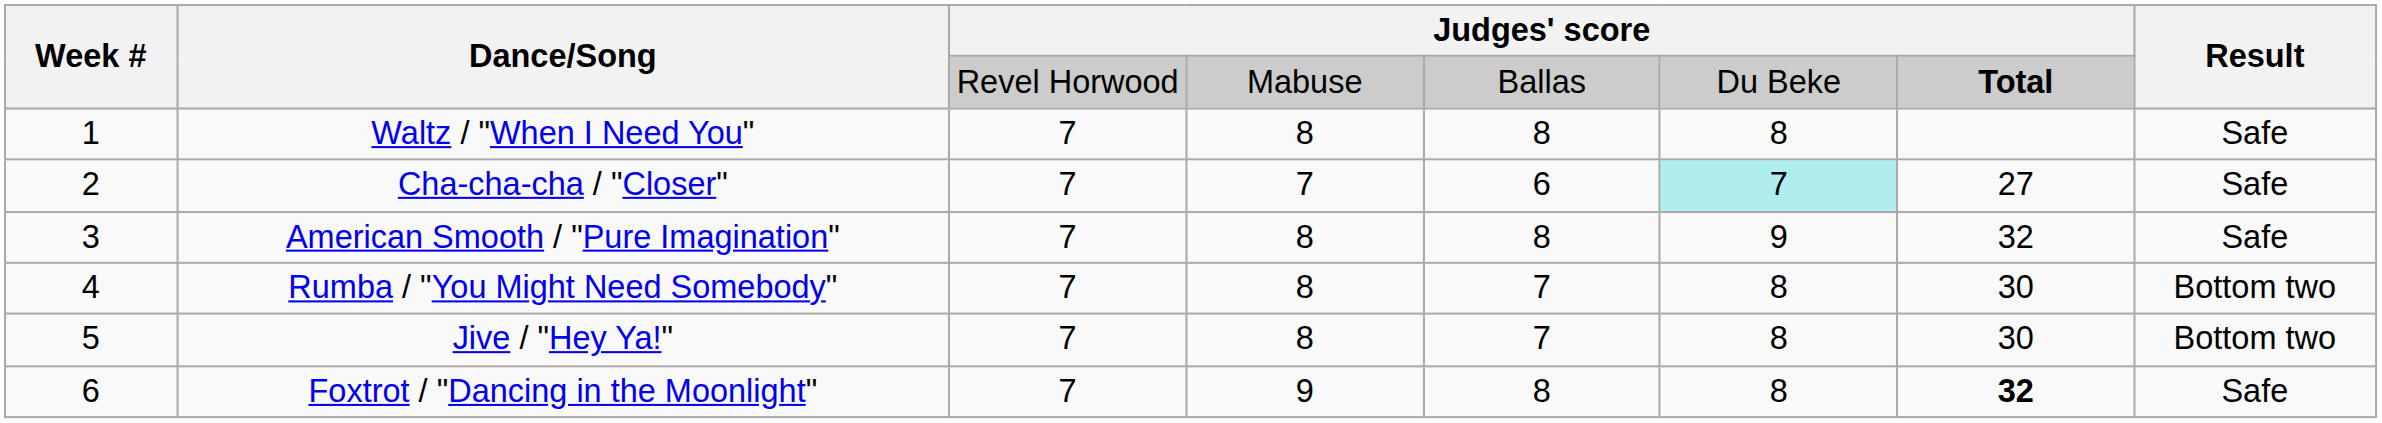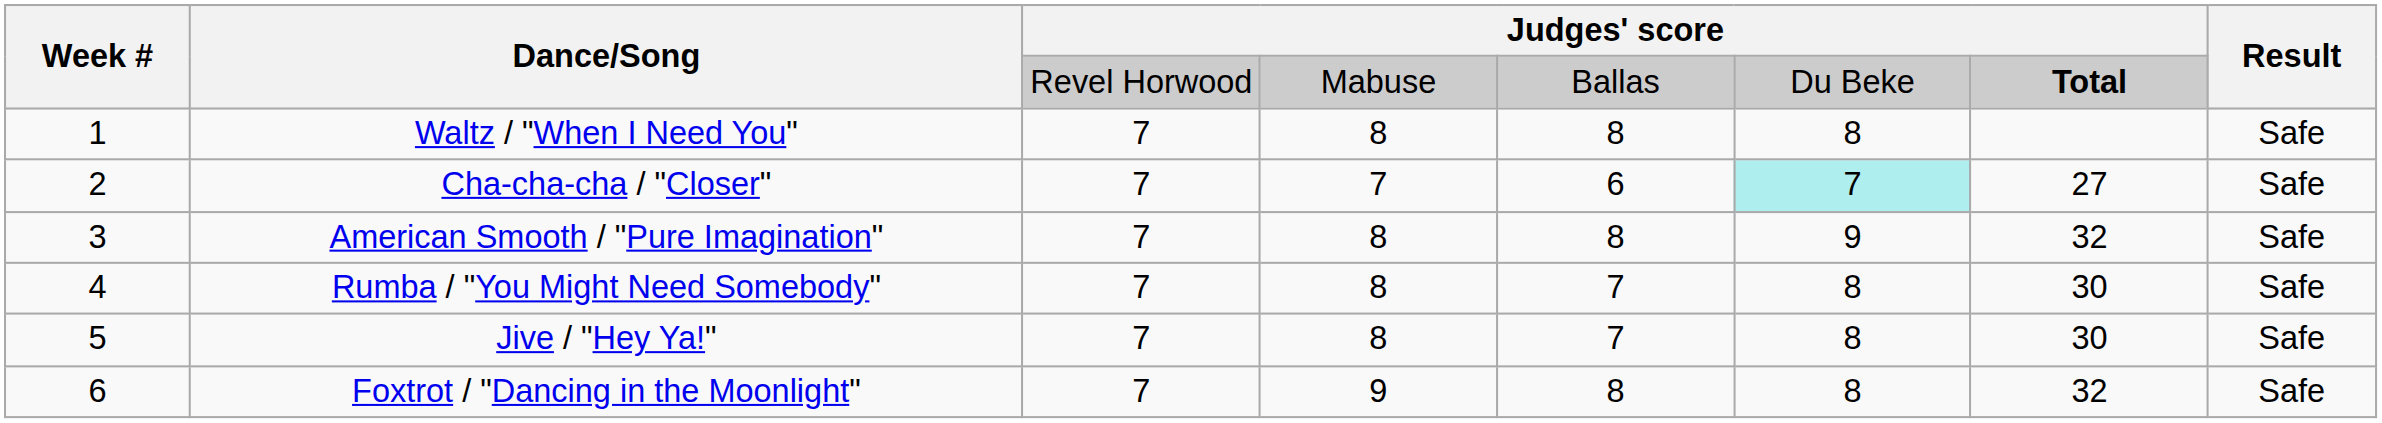(2255, 287) Bottom two -> (2292, 287) Safe
(2255, 339) Bottom two -> (2292, 339) Safe
(2016, 390) bold -> (2090, 390) normal
